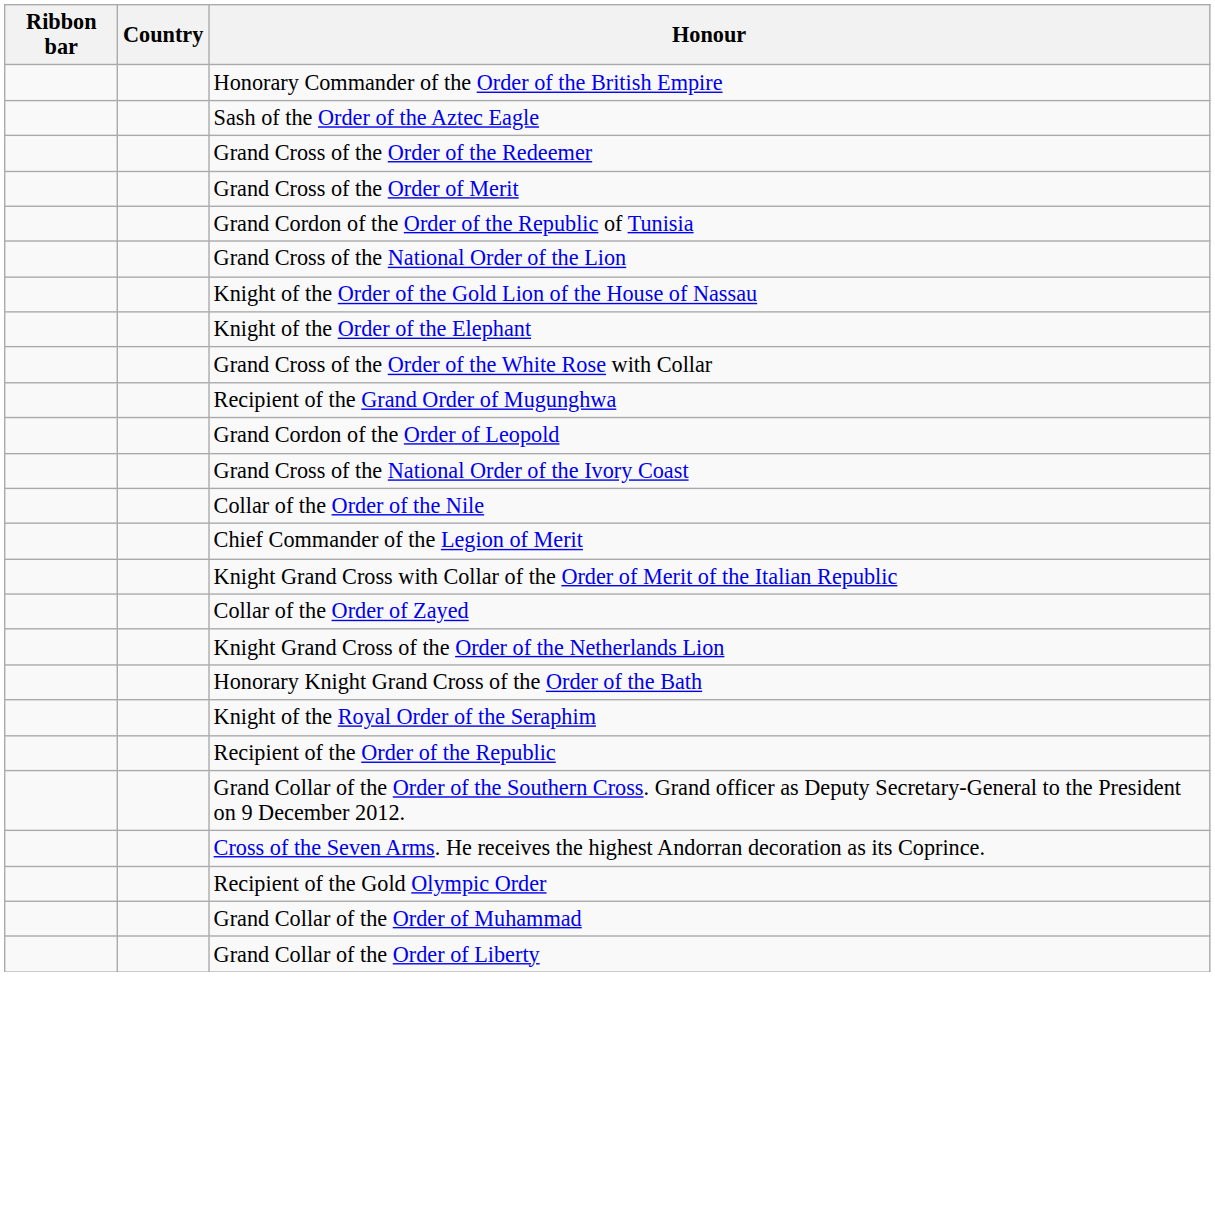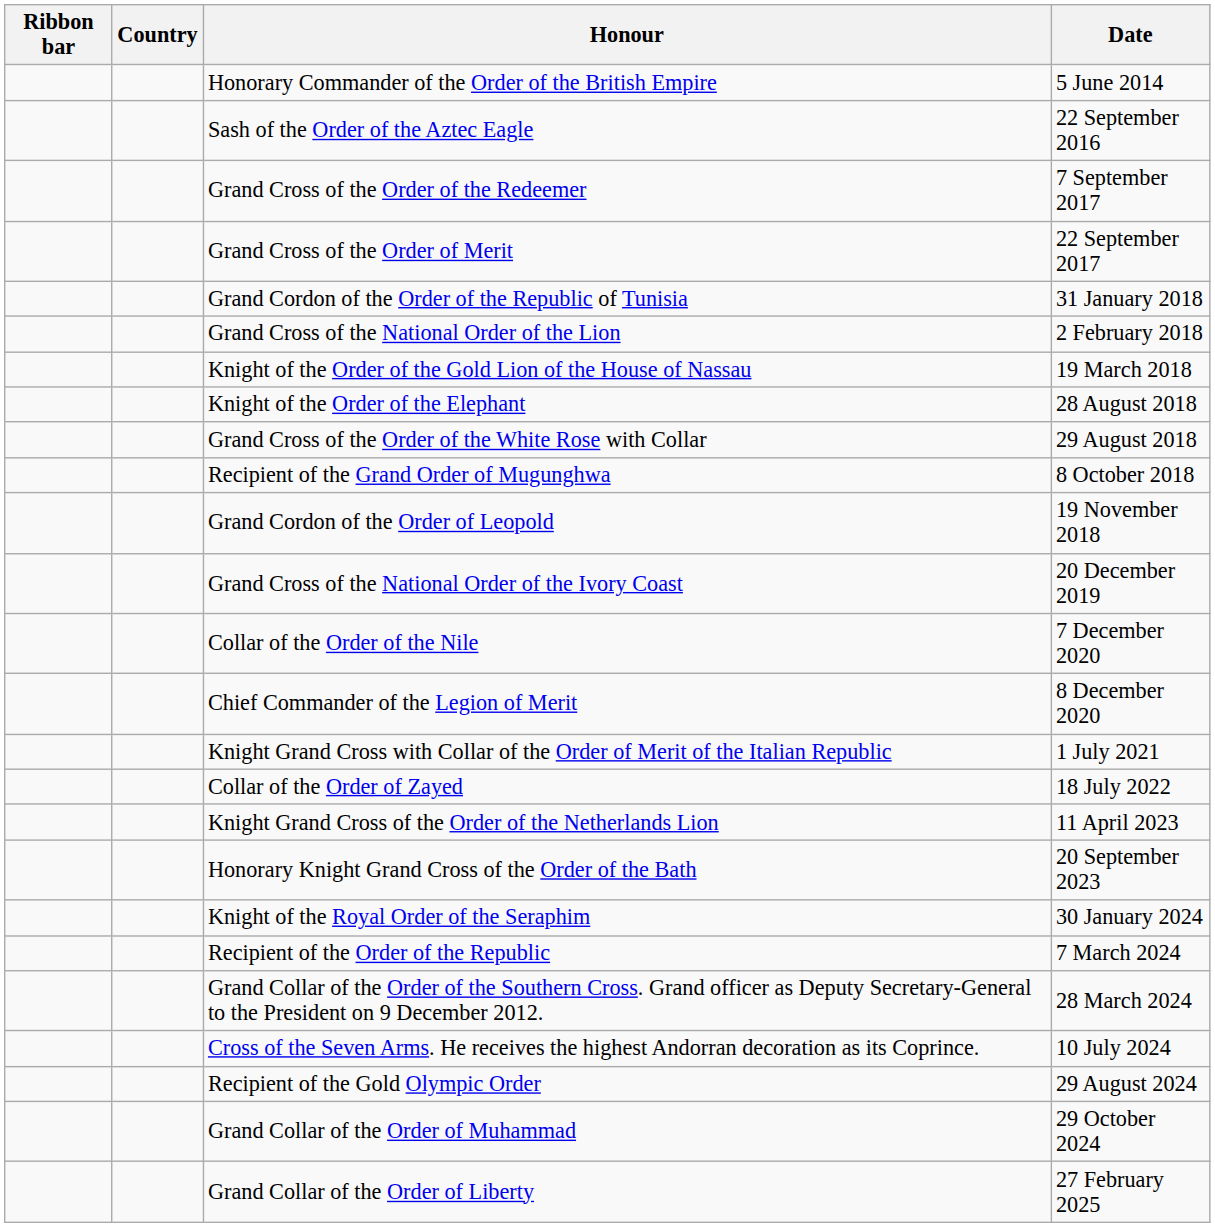+ column: (1130, 34)
